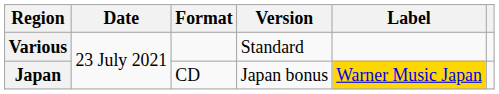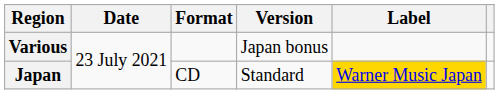(272, 46) Standard -> (284, 46) Japan bonus
(284, 74) Japan bonus -> (272, 74) Standard
